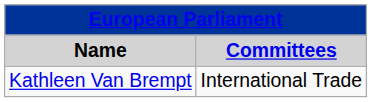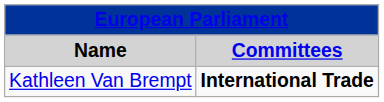(281, 81) normal -> (287, 81) bold
